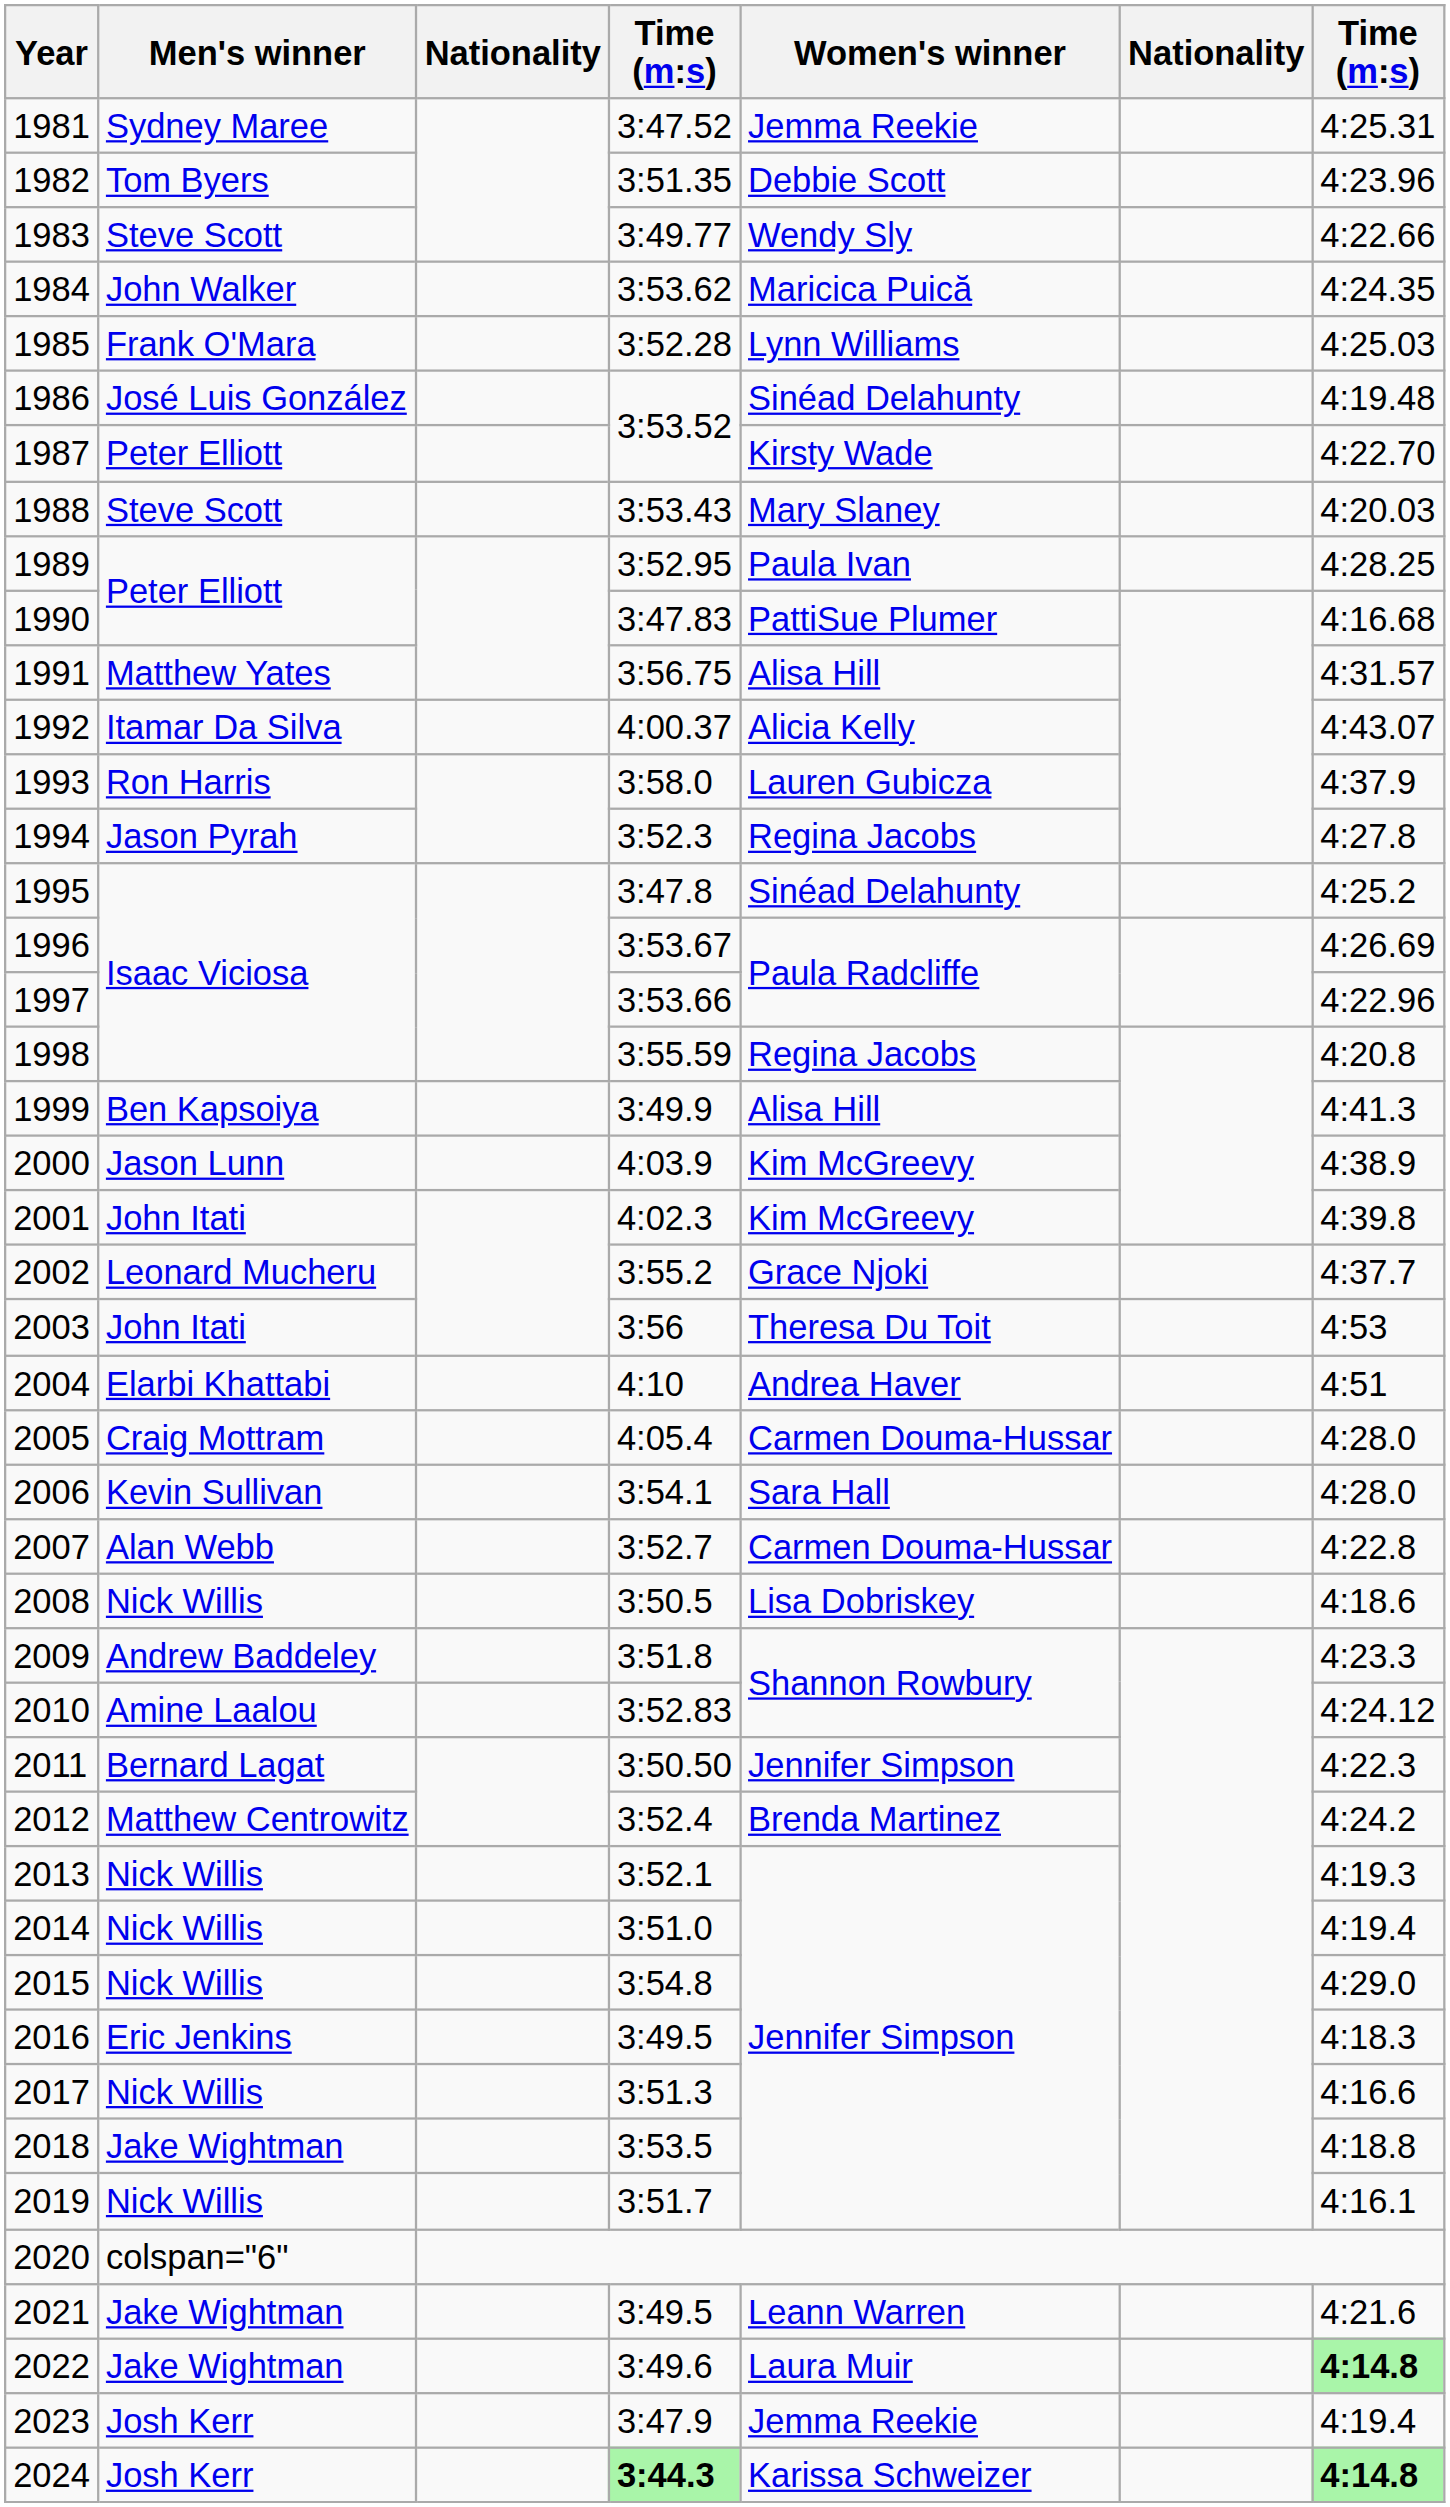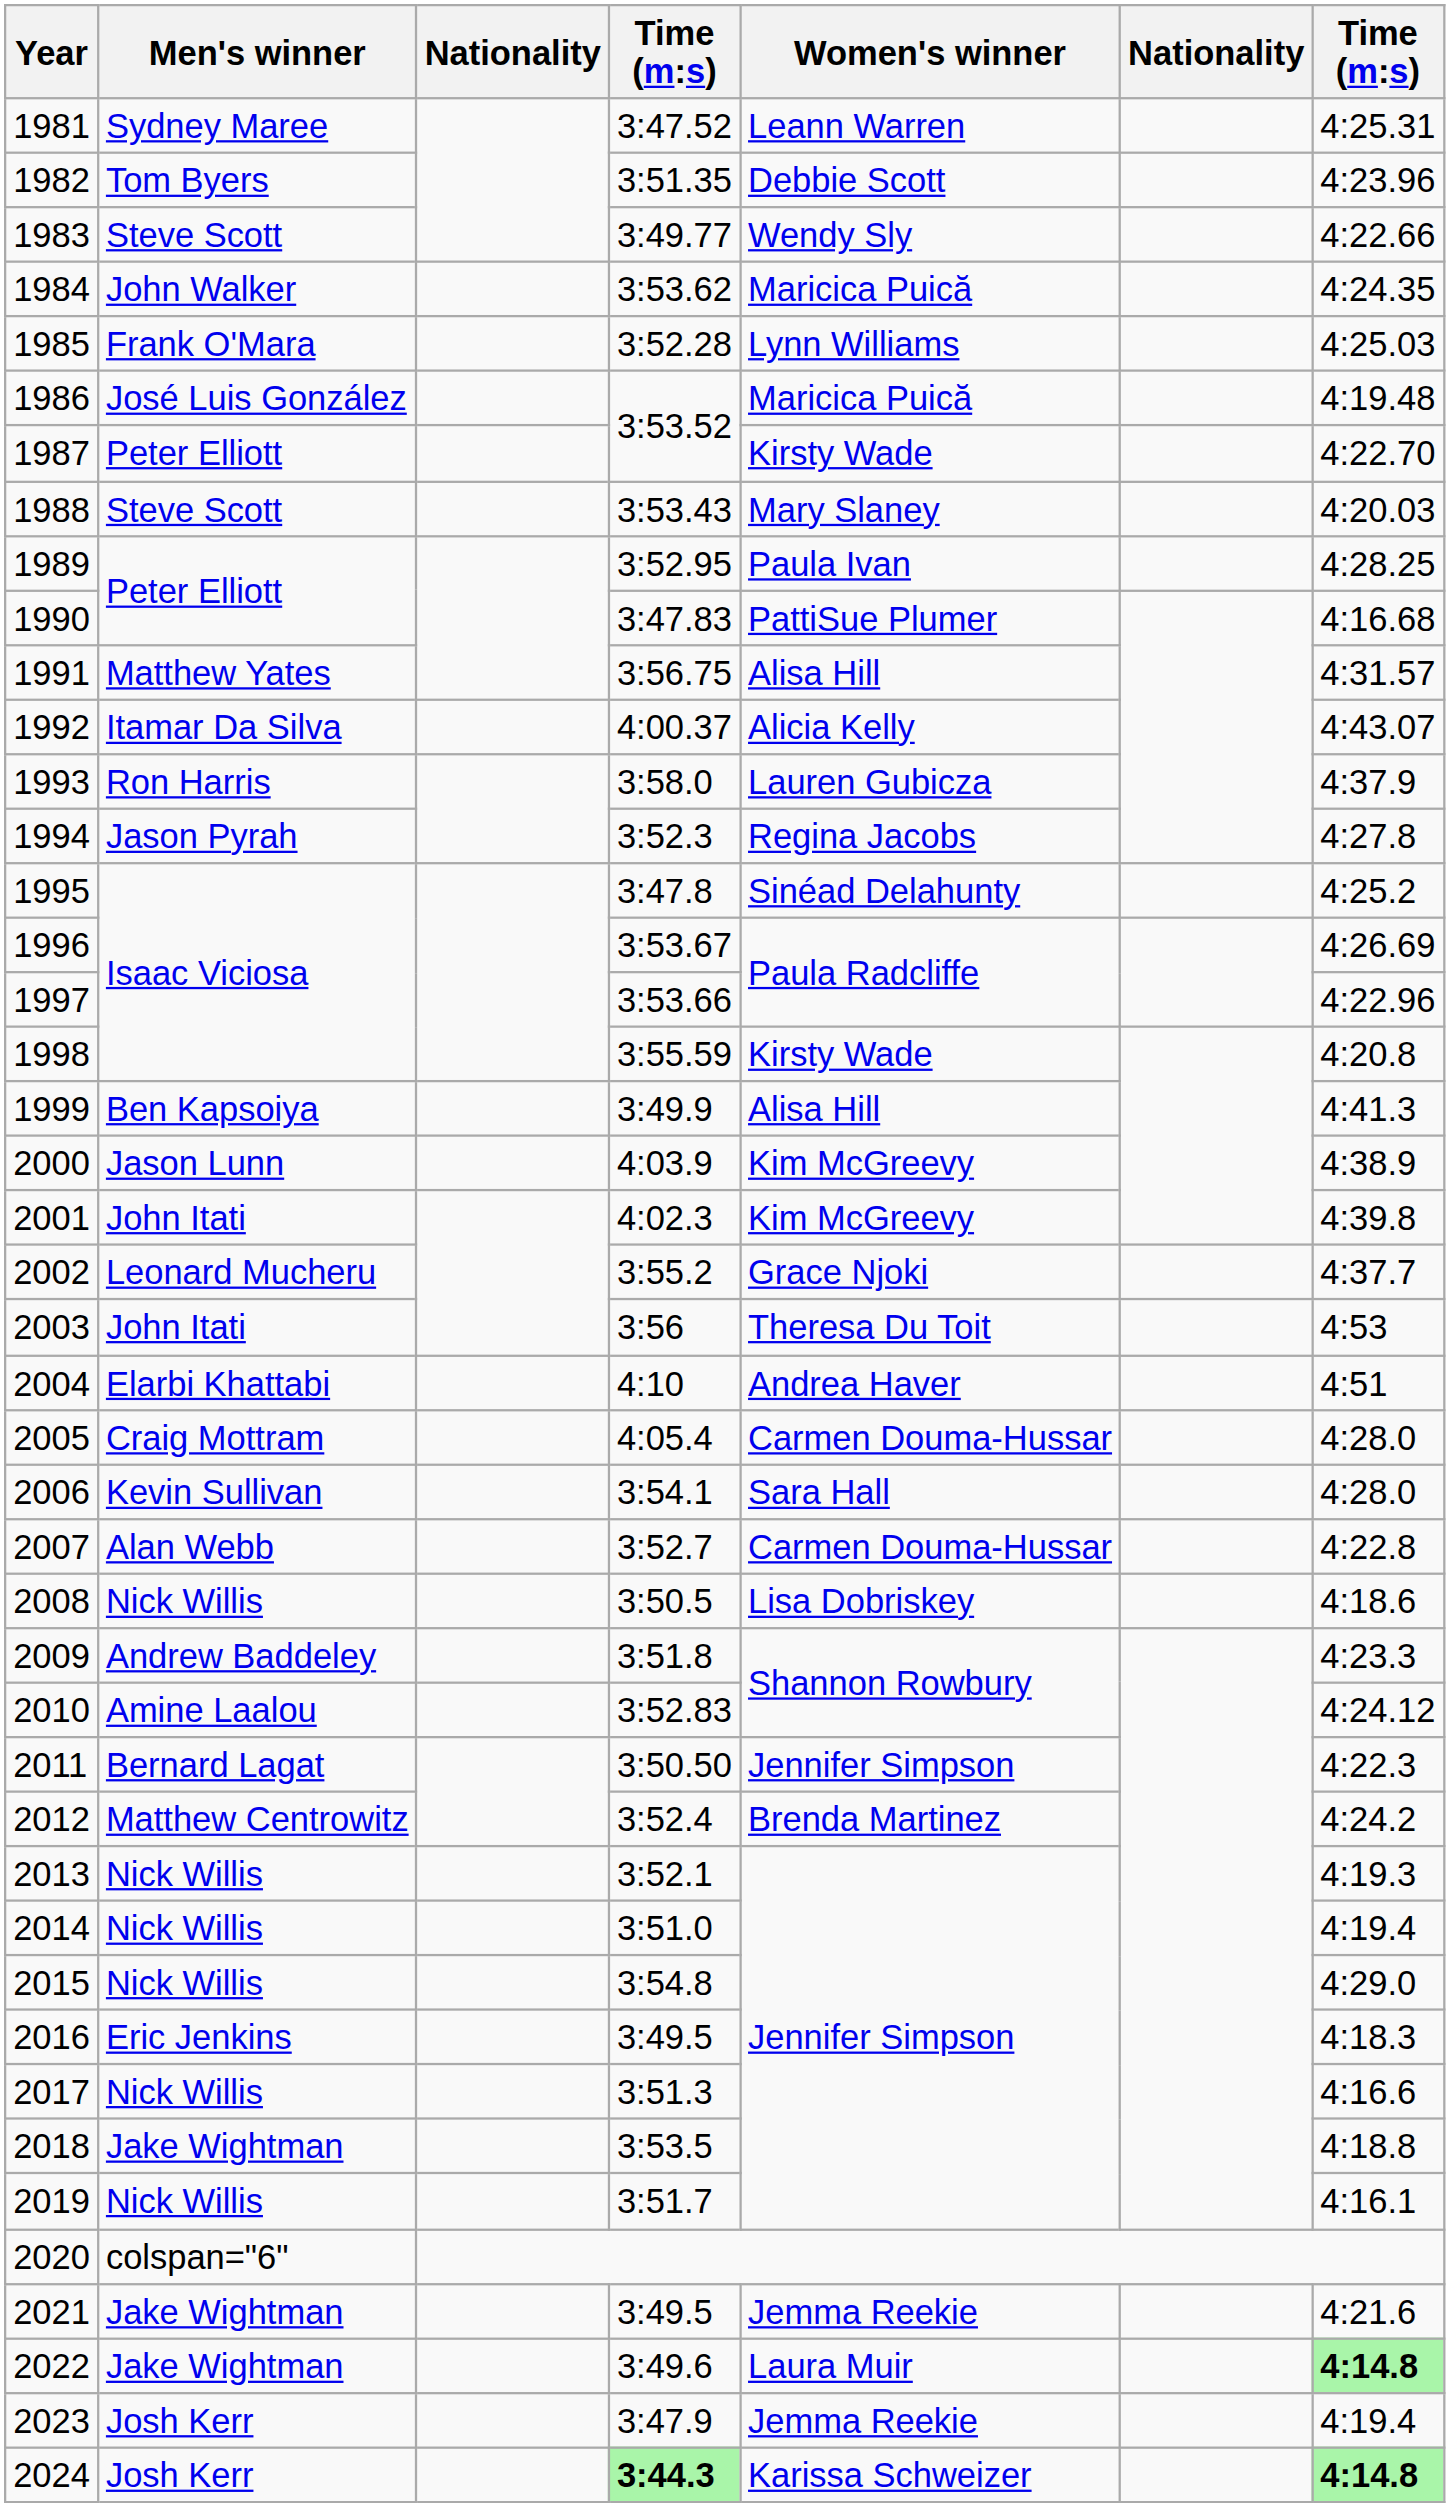(863, 126) Jemma Reekie -> (857, 126) Leann Warren
(884, 399) Sinéad Delahunty -> (860, 399) Maricica Puică
(862, 1054) Regina Jacobs -> (840, 1054) Kirsty Wade
(857, 2311) Leann Warren -> (863, 2311) Jemma Reekie
